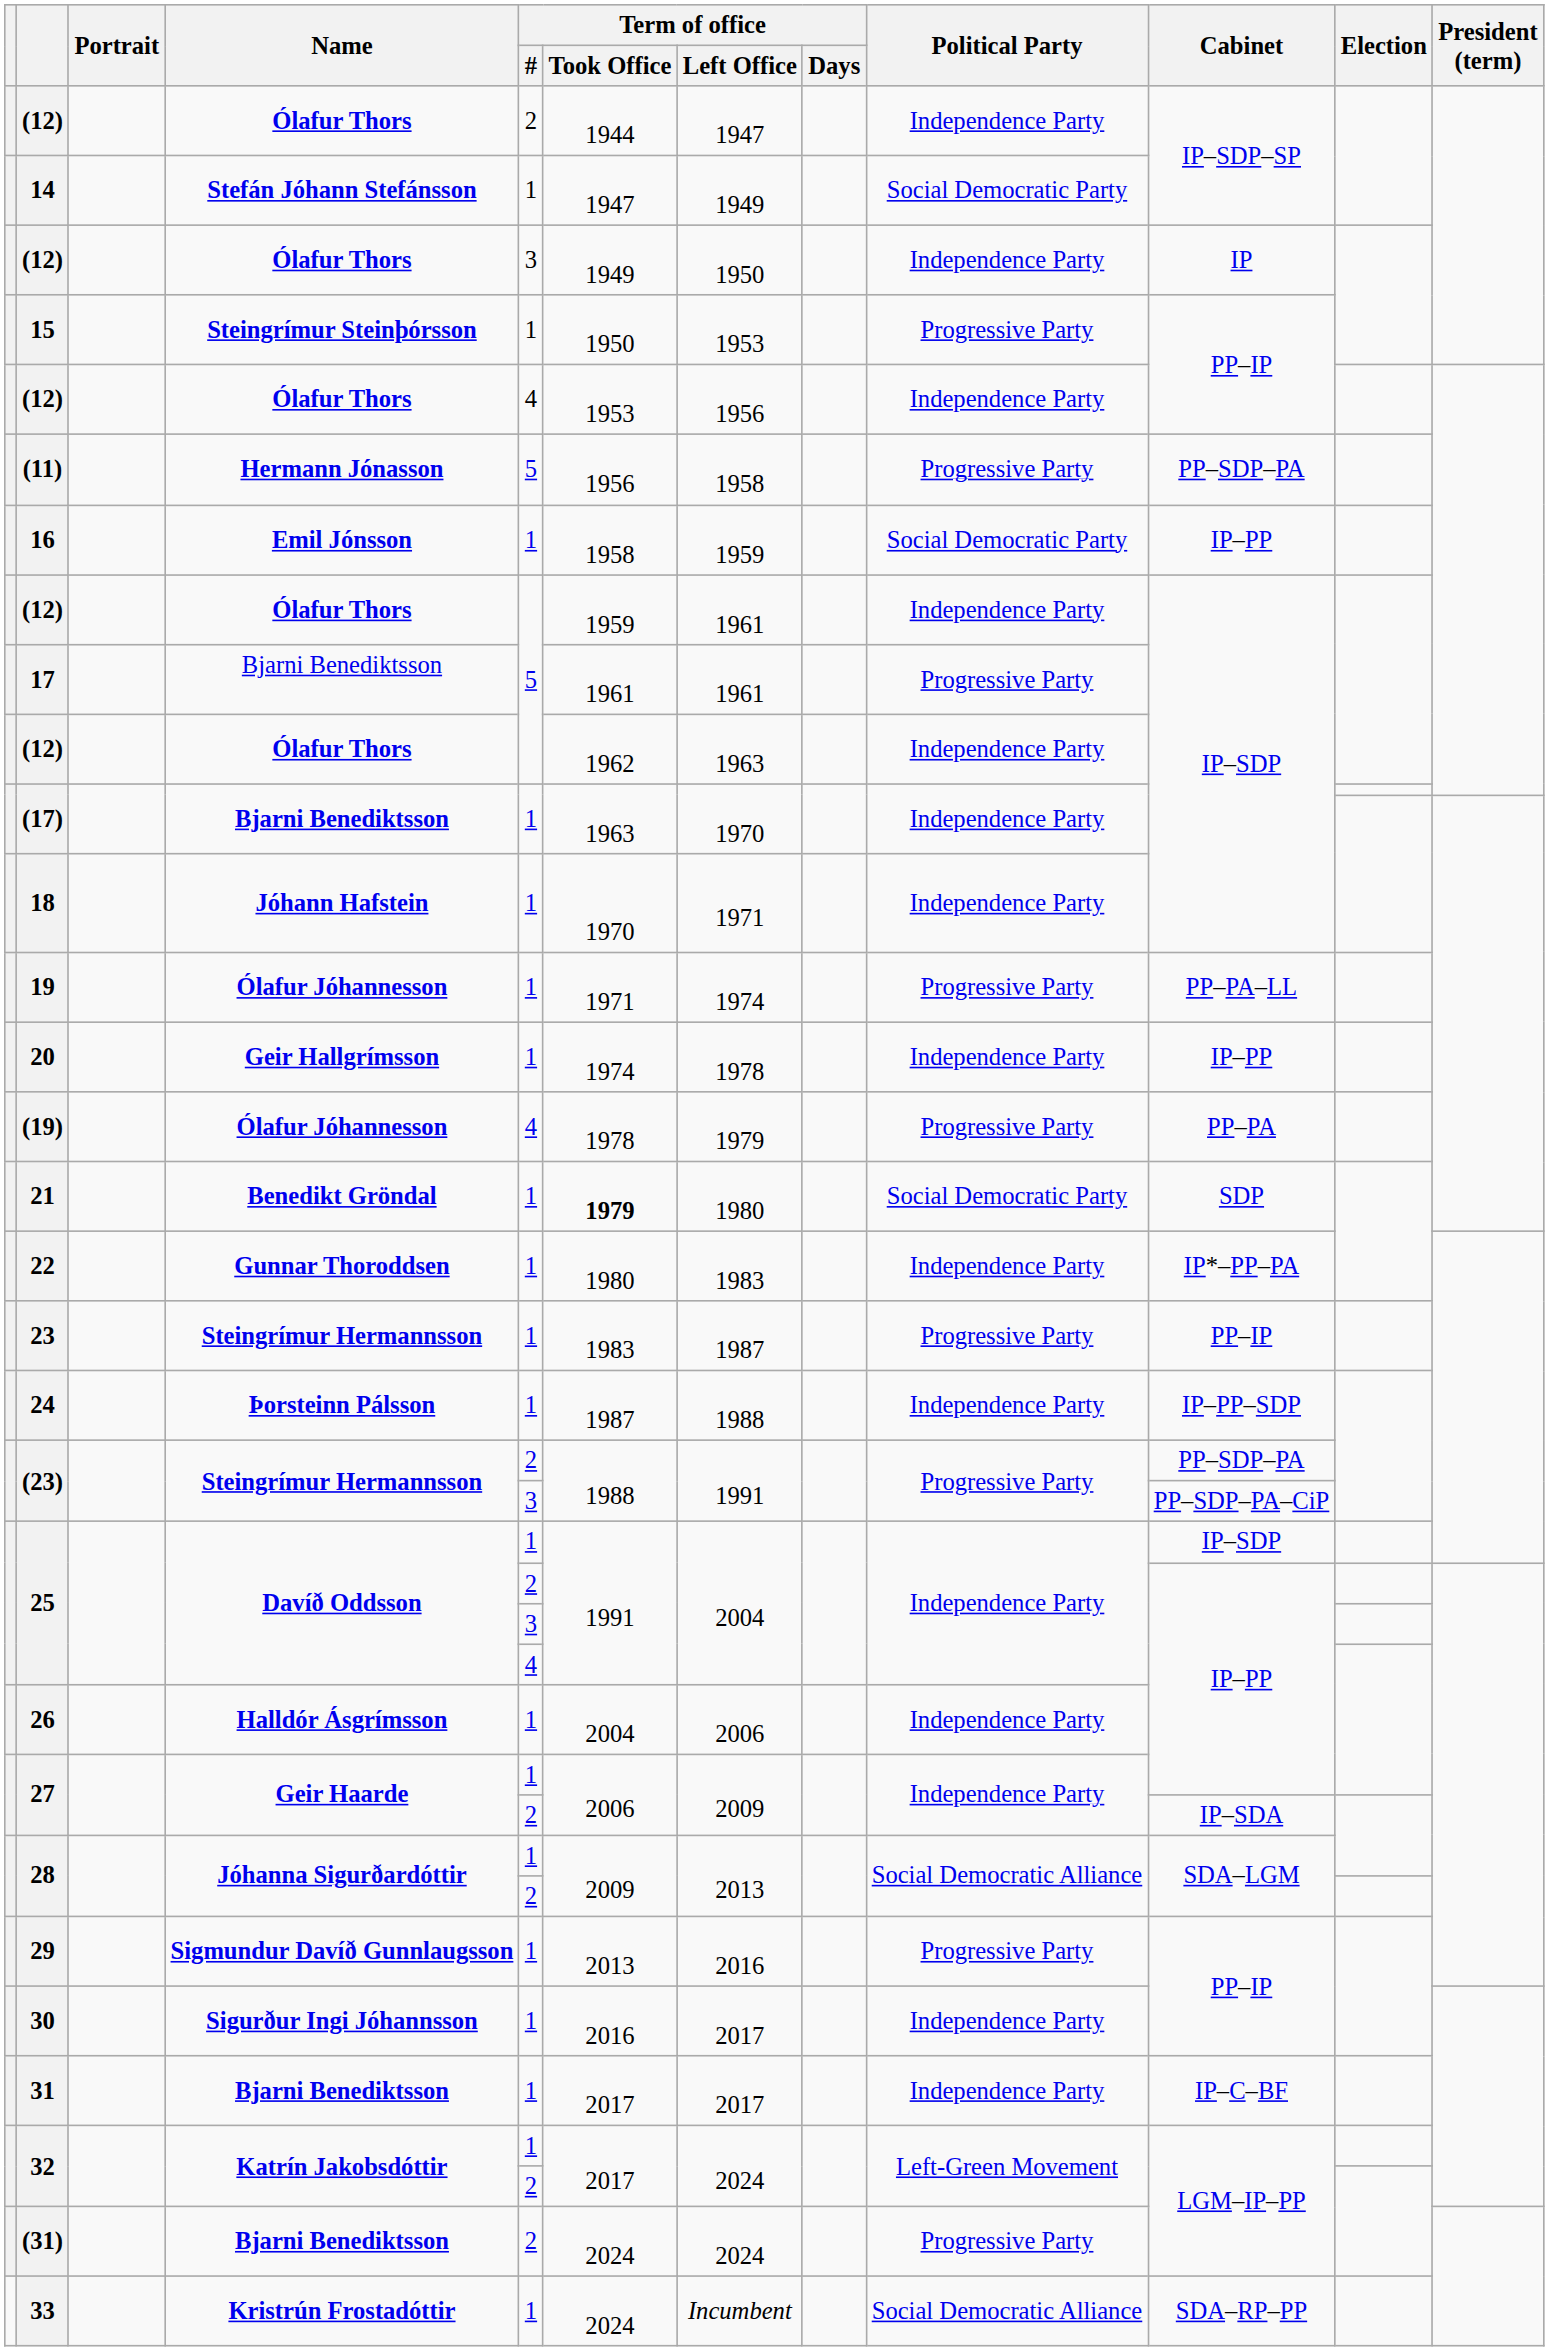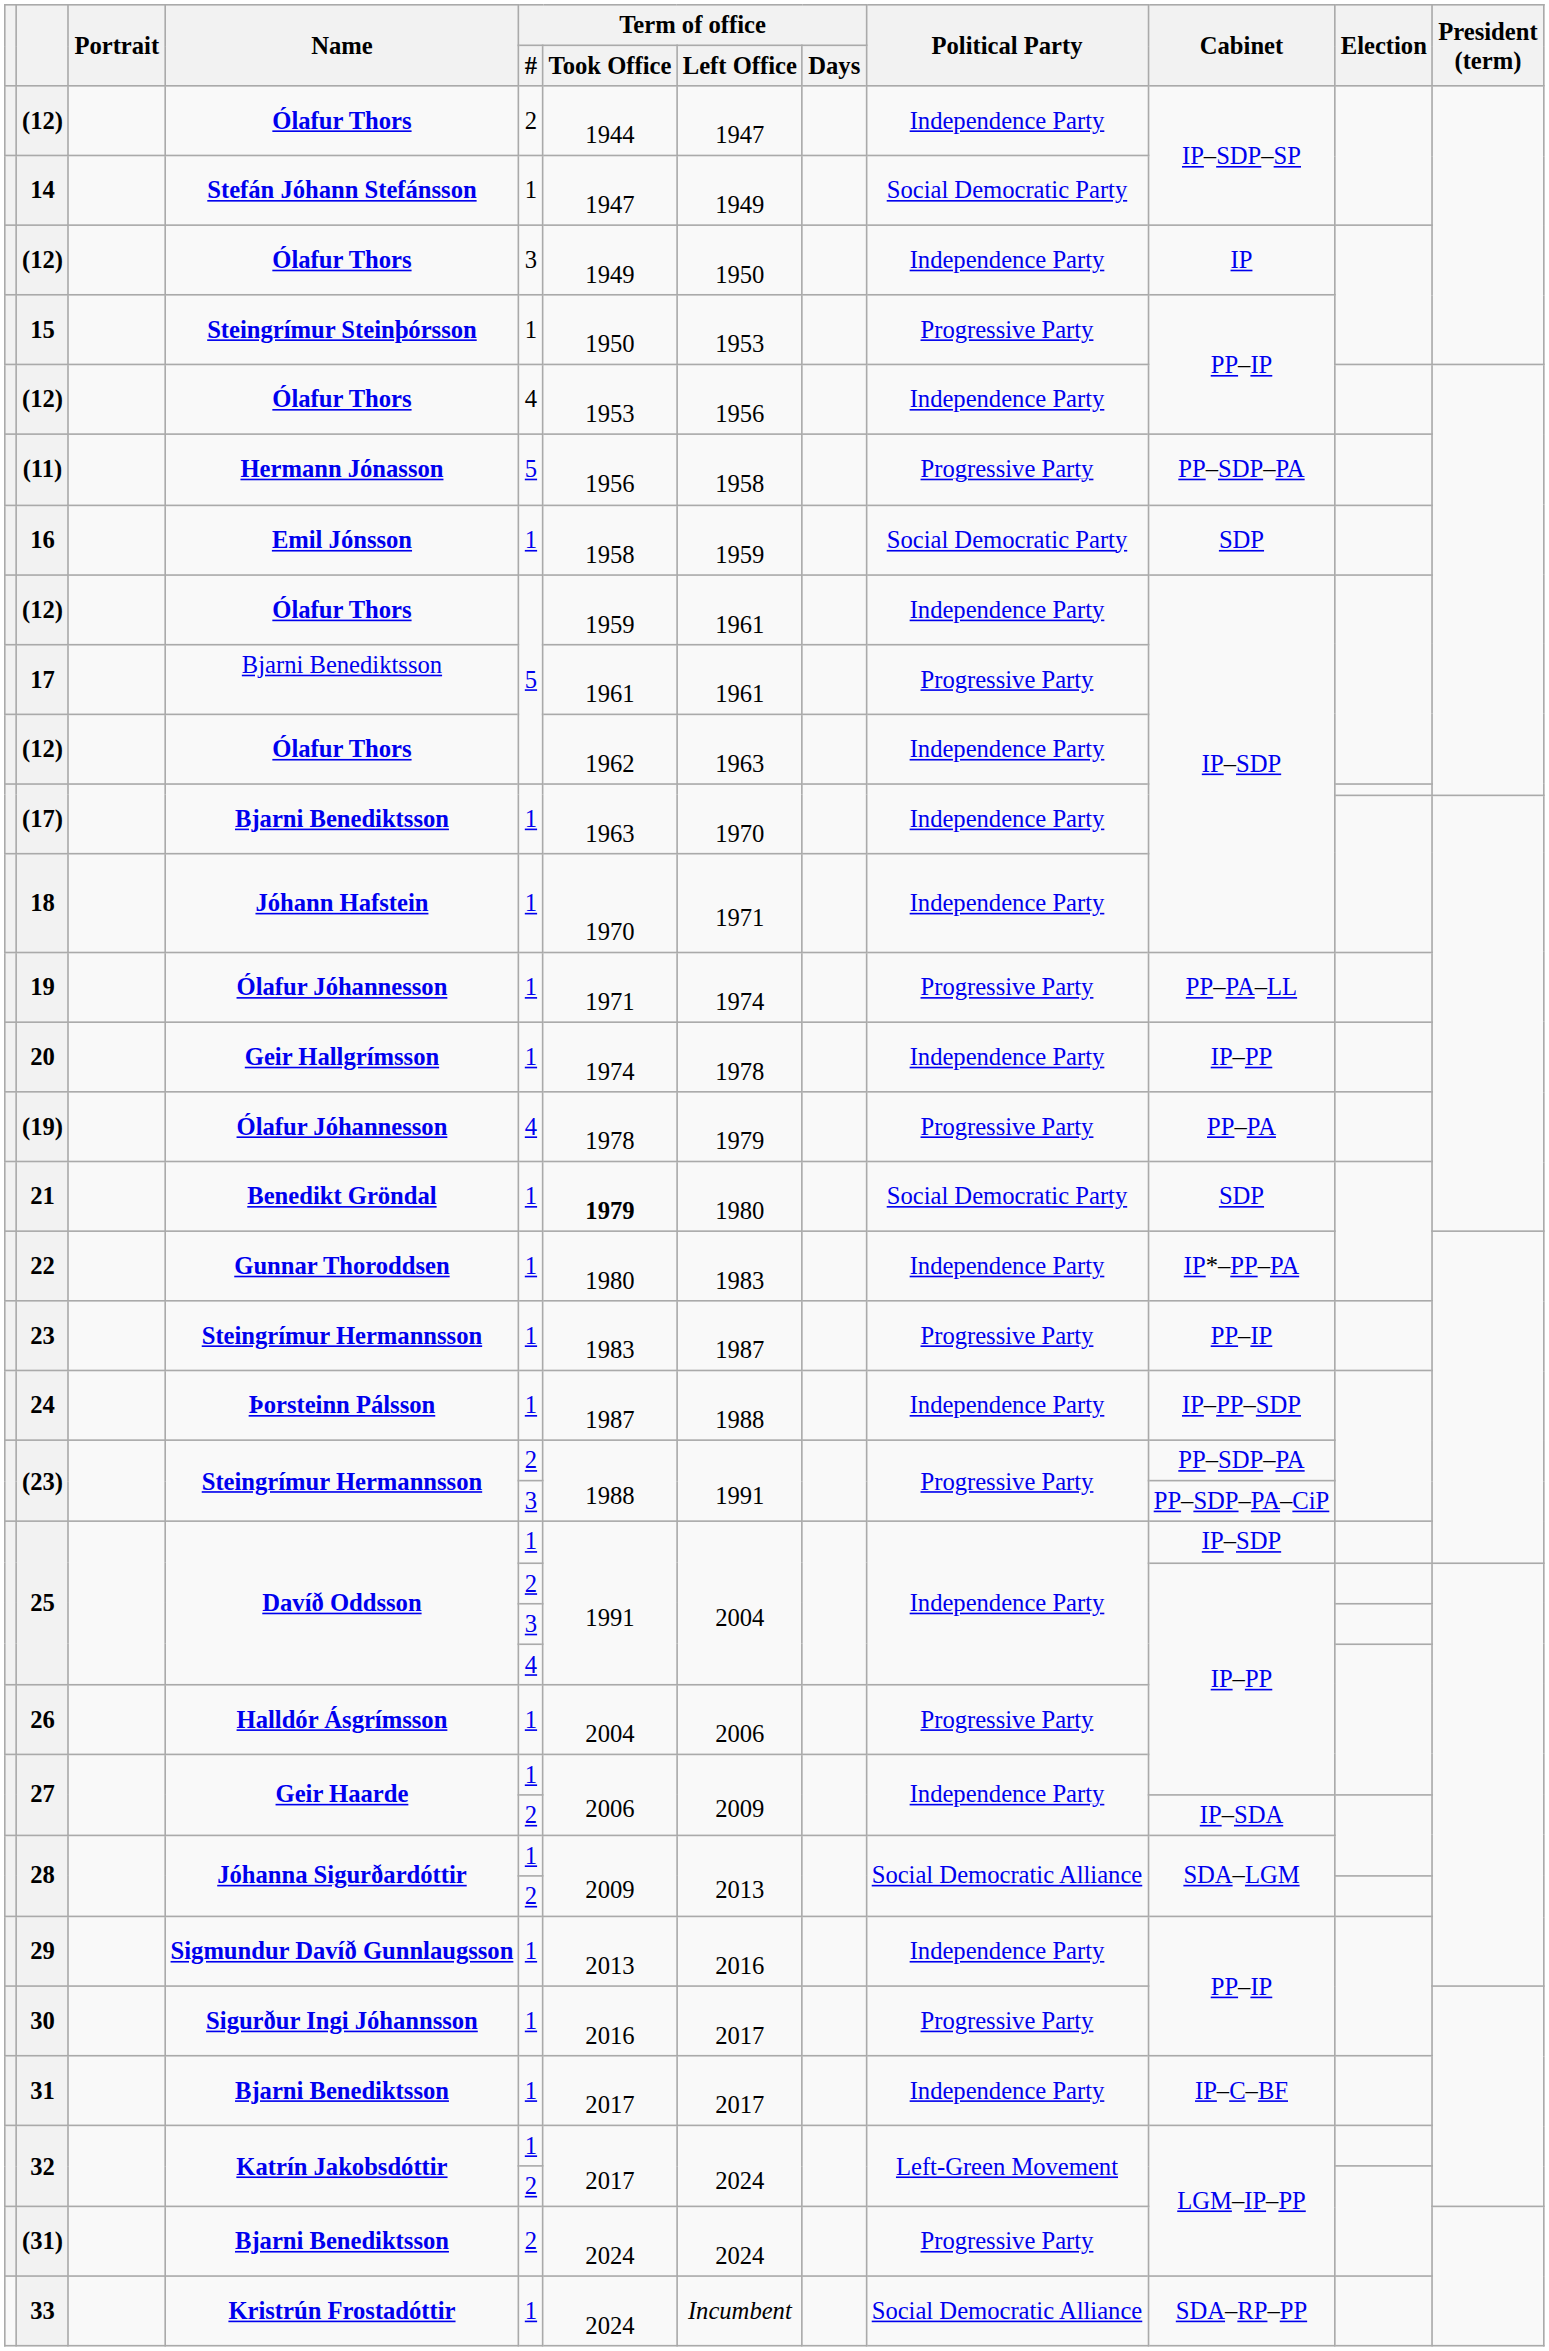(1241, 539) IP–PP -> (1241, 539) SDP
(1007, 1719) Independence Party -> (1007, 1719) Progressive Party
(1007, 1951) Progressive Party -> (1007, 1951) Independence Party
(1007, 2020) Independence Party -> (1007, 2020) Progressive Party
